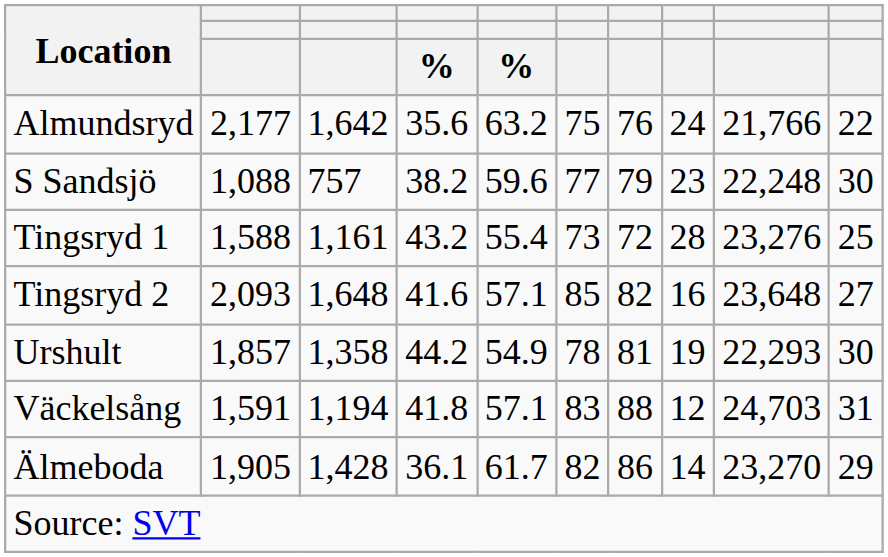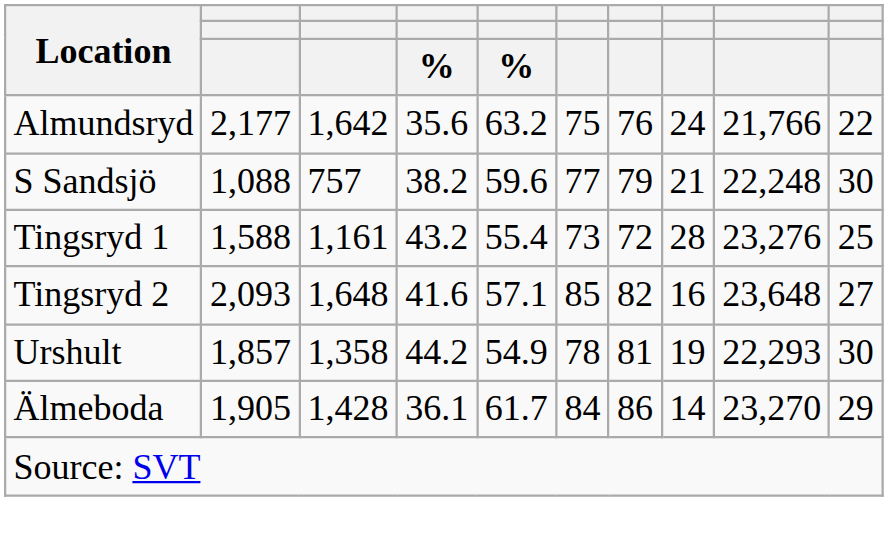(688, 180) 23 -> (688, 180) 21
- row: (97, 408)
(582, 465) 82 -> (582, 408) 84
